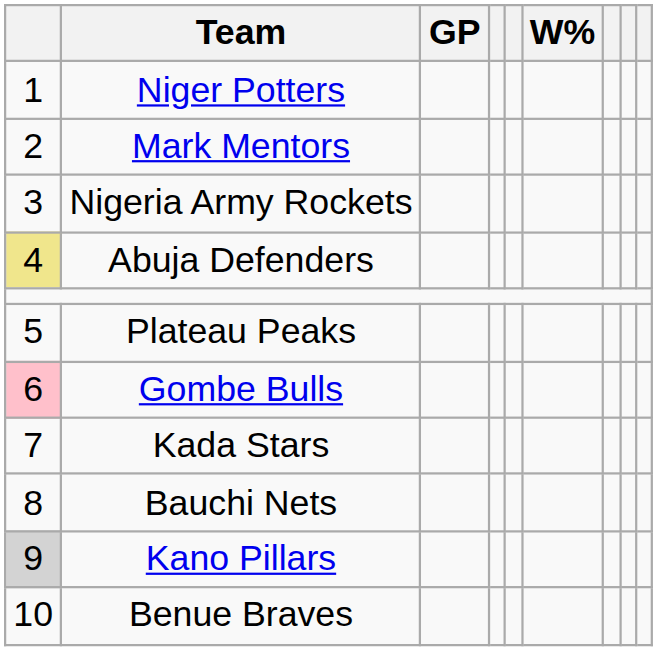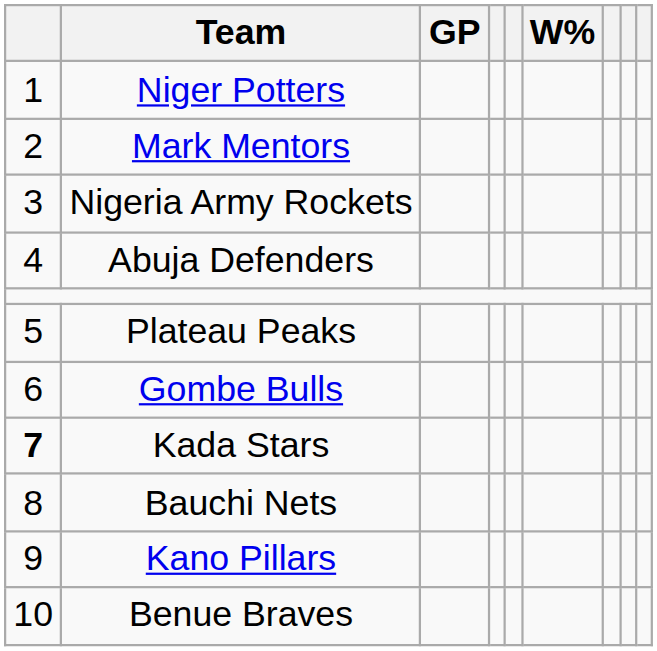(33, 259) khaki background -> (33, 259) no background
(33, 388) pink background -> (33, 388) no background
(33, 445) normal -> (33, 445) bold
(33, 558) lightgrey background -> (33, 558) no background
